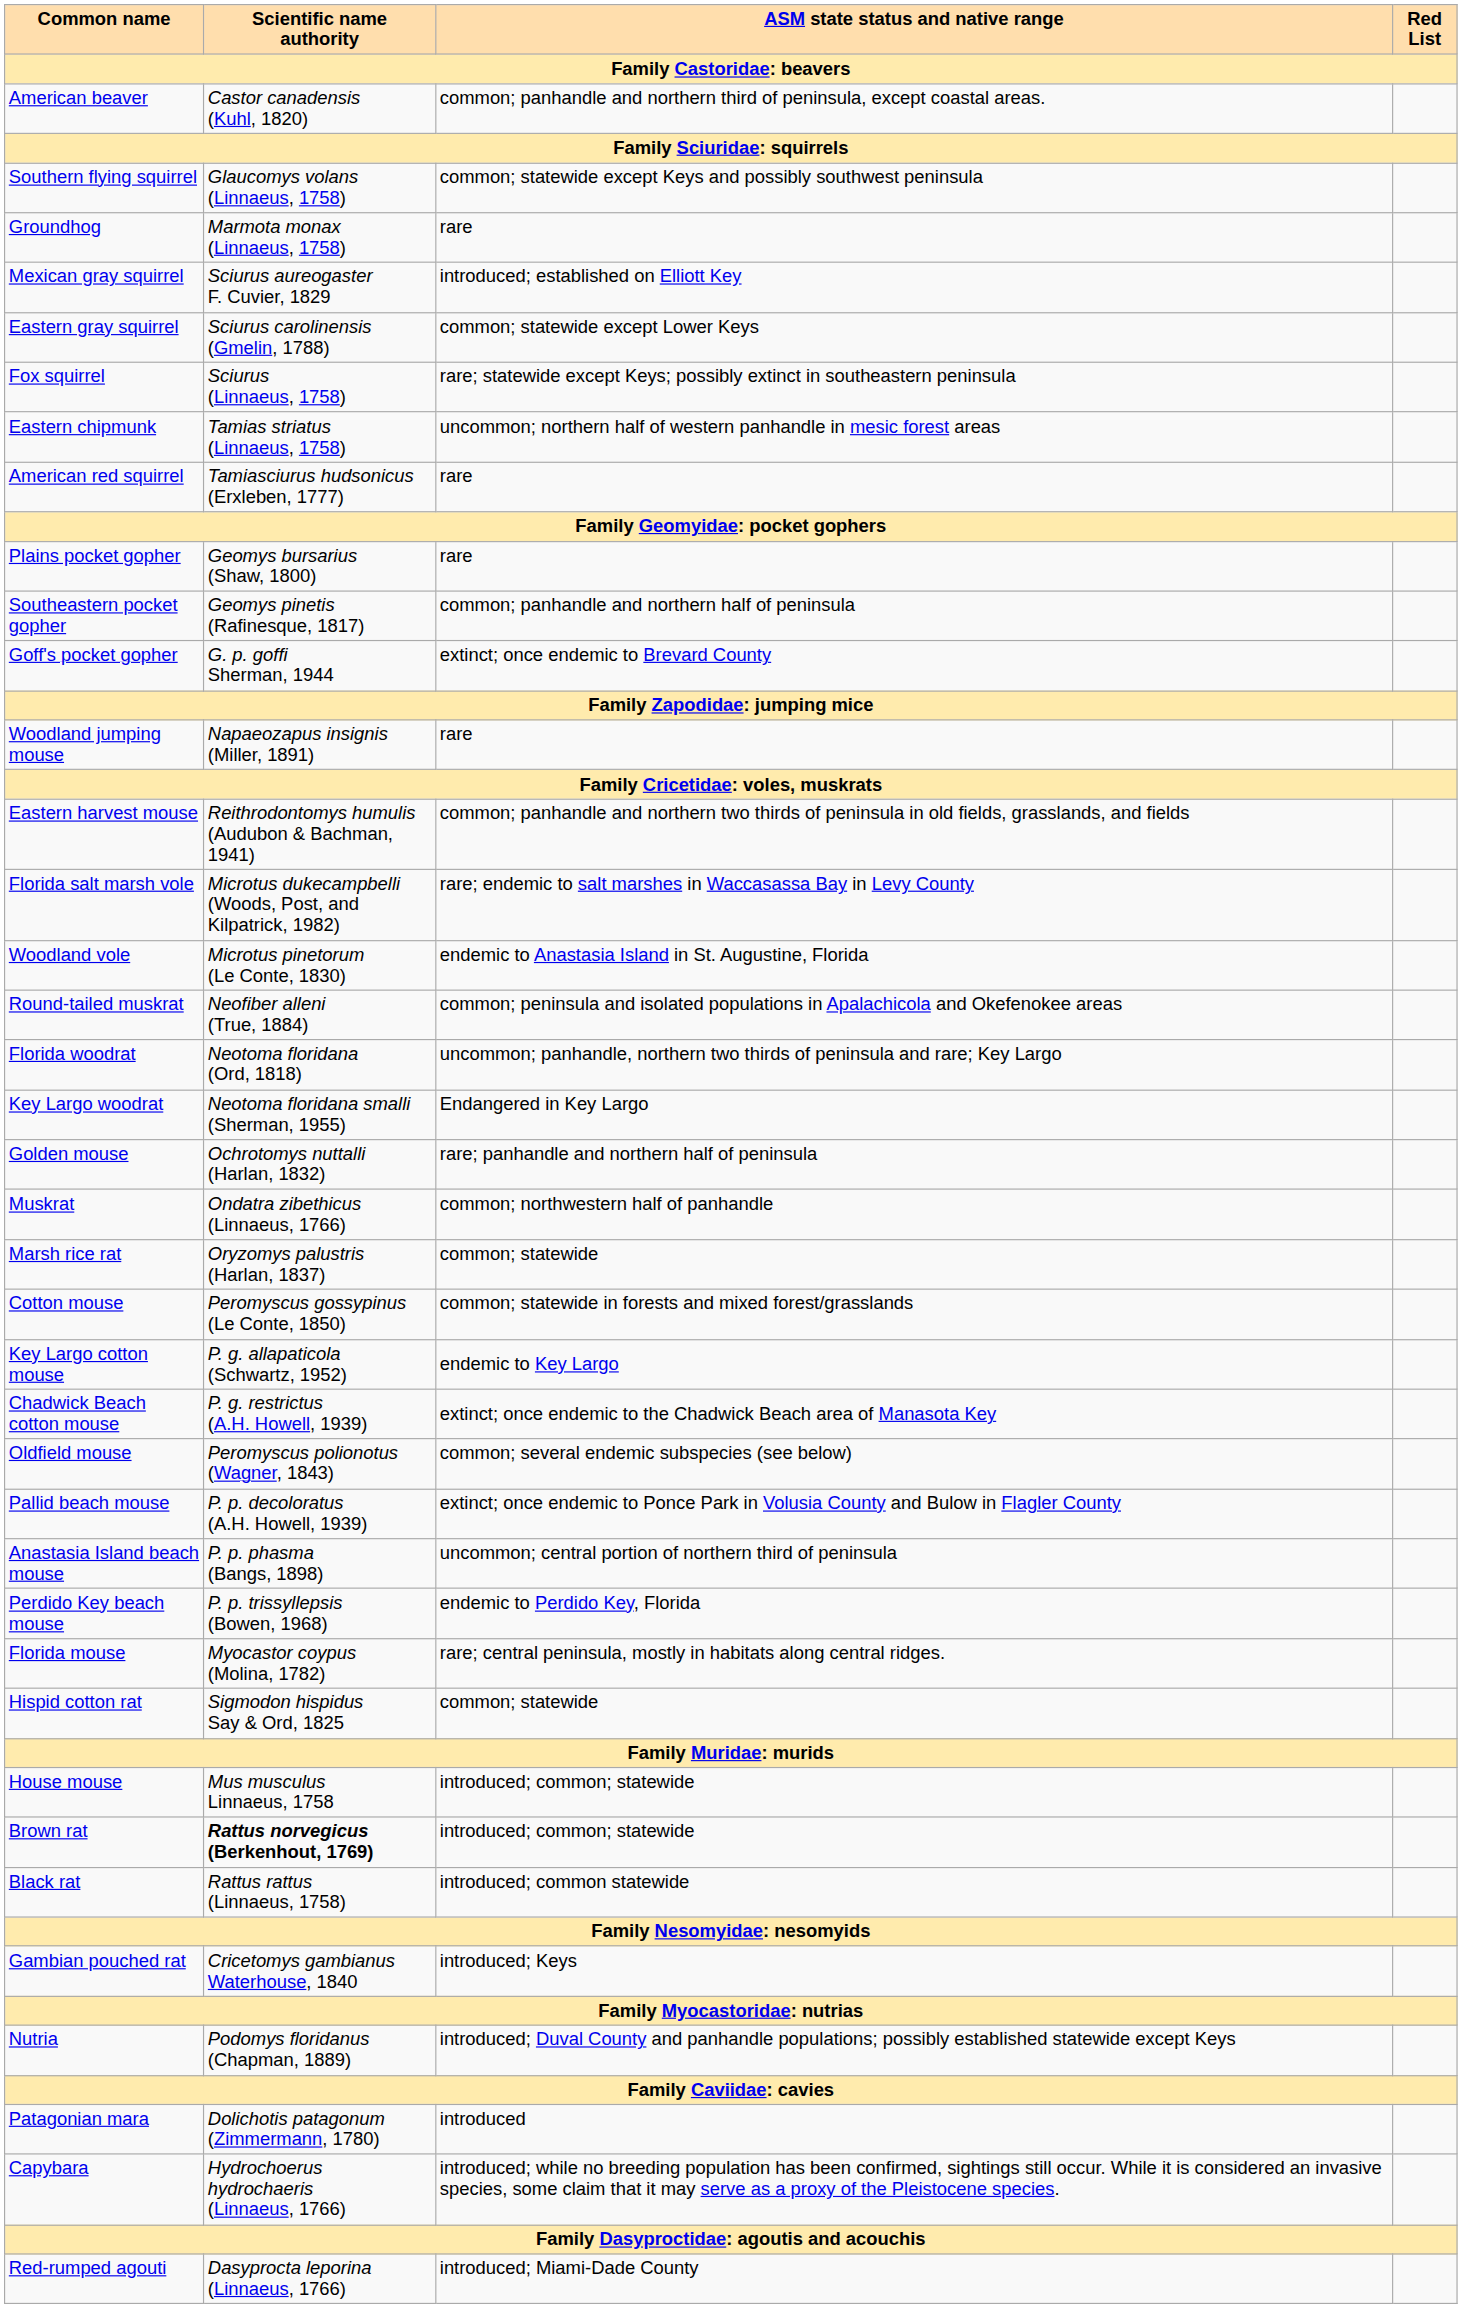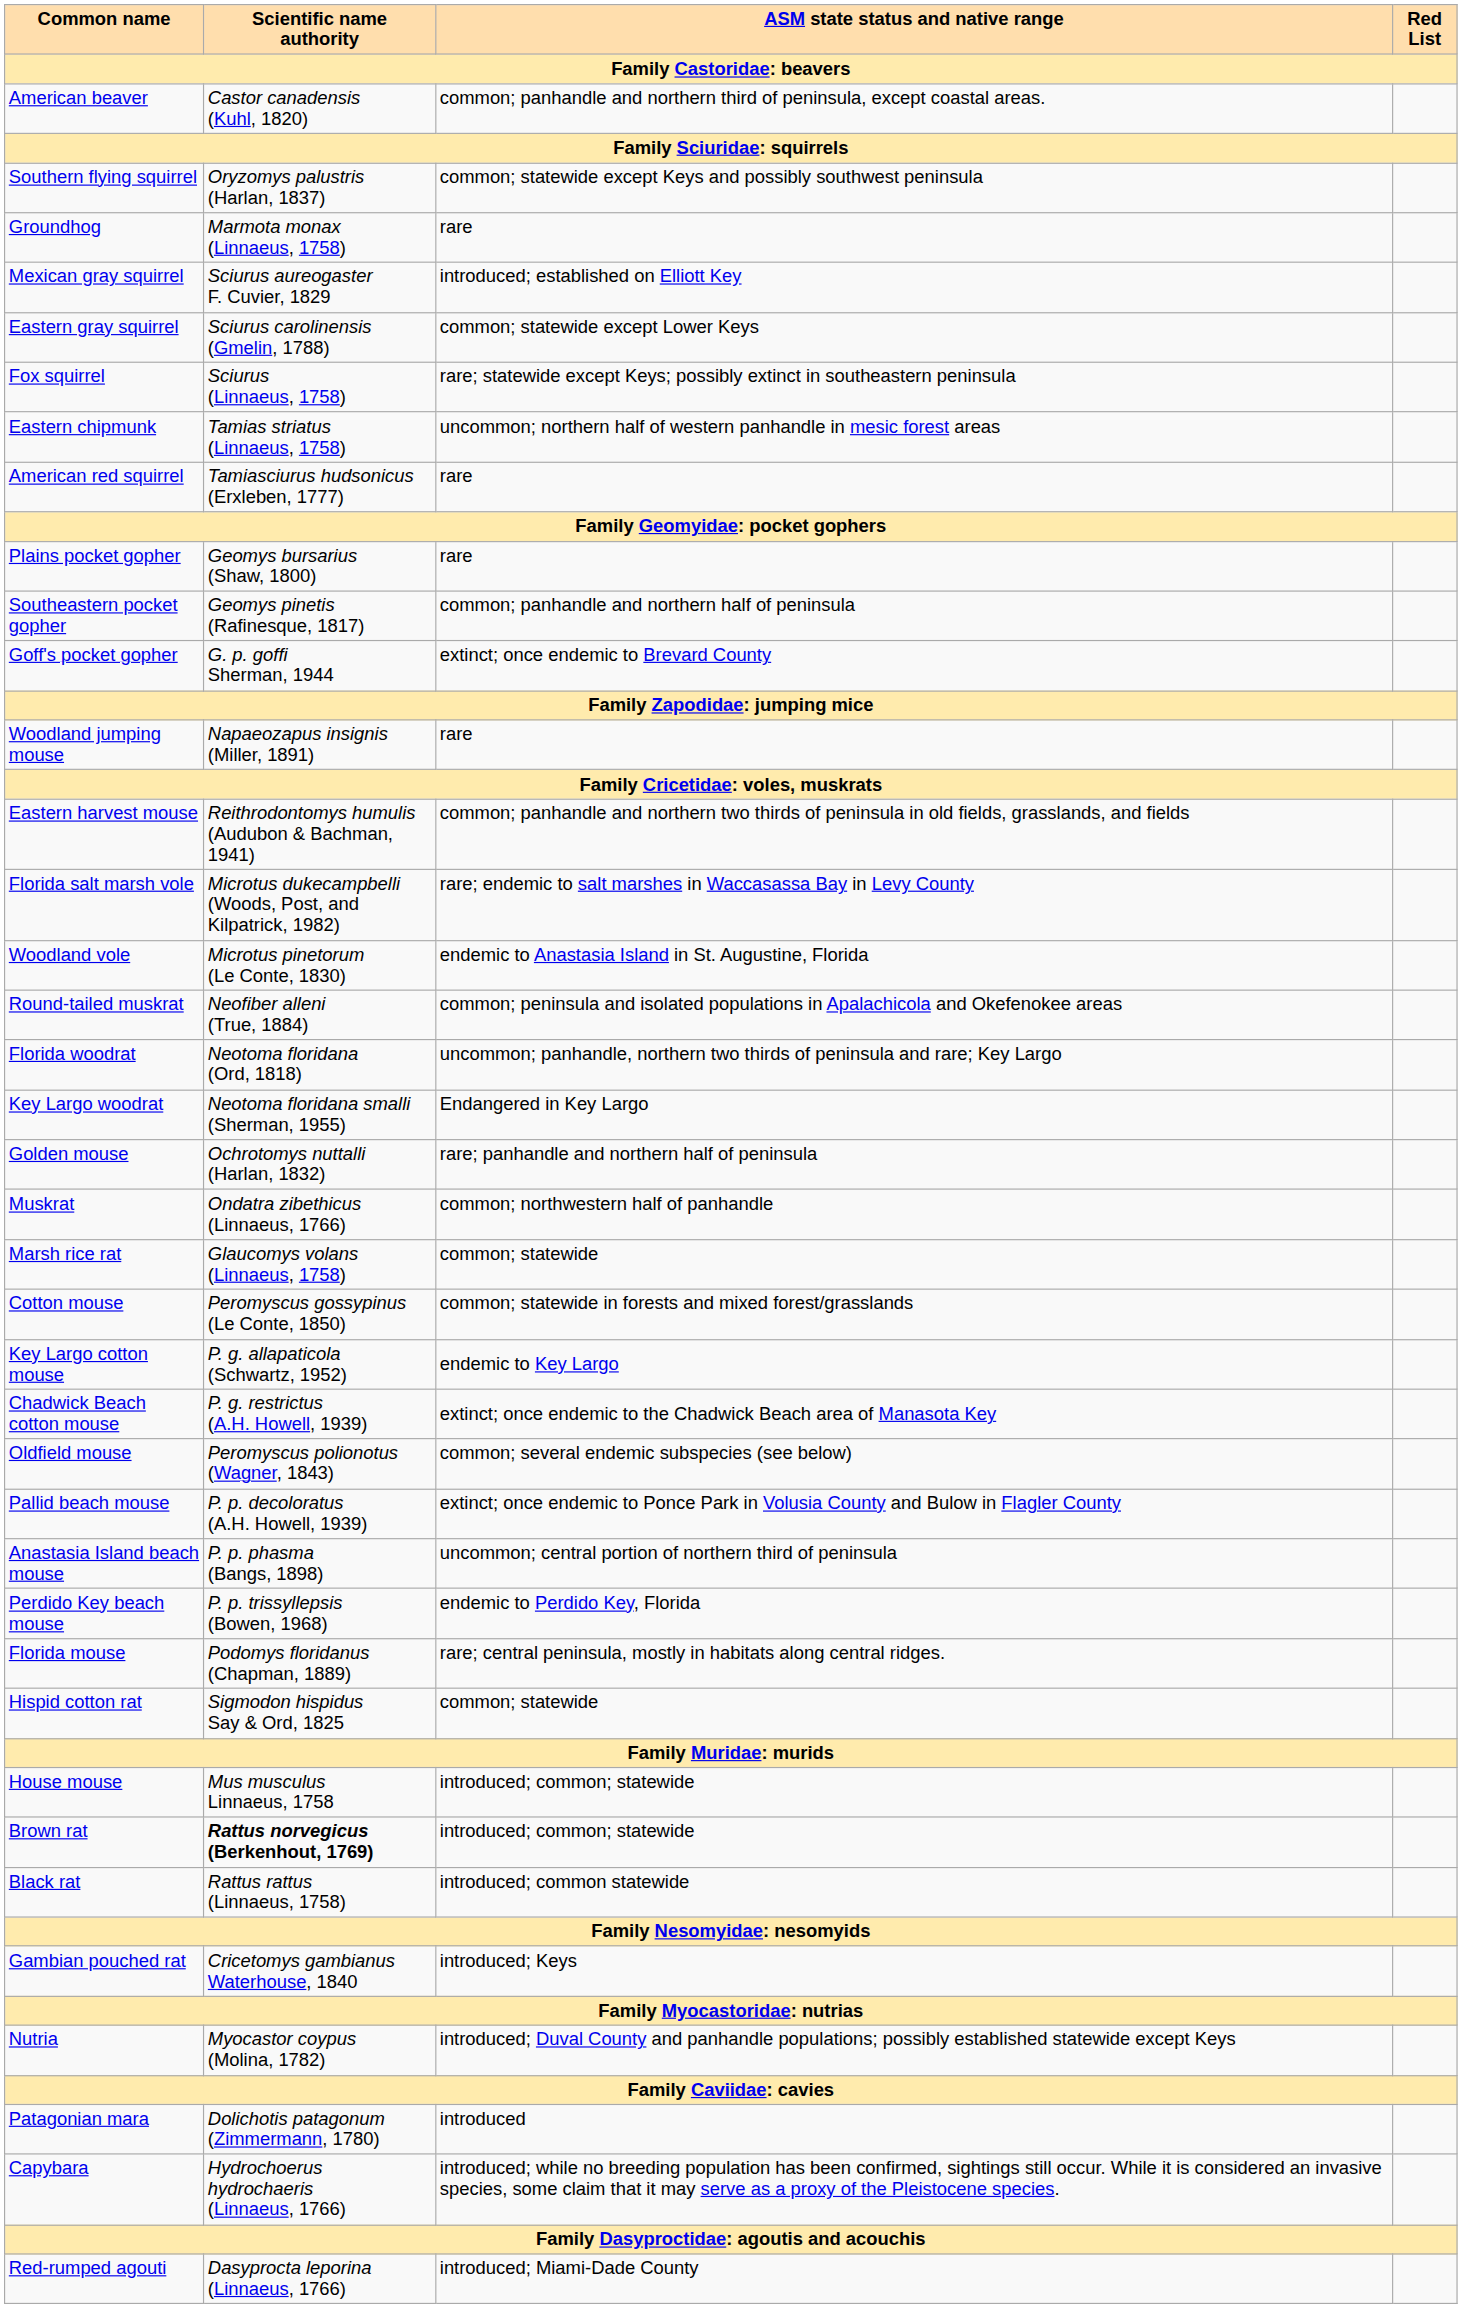(283, 187) Glaucomys volans (Linnaeus, 1758) -> (286, 187) Oryzomys palustris (Harlan, 1837)
(286, 1264) Oryzomys palustris (Harlan, 1837) -> (283, 1264) Glaucomys volans (Linnaeus, 1758)
(282, 1663) Myocastor coypus (Molina, 1782) -> (289, 1663) Podomys floridanus (Chapman, 1889)
(289, 2050) Podomys floridanus (Chapman, 1889) -> (282, 2050) Myocastor coypus (Molina, 1782)
